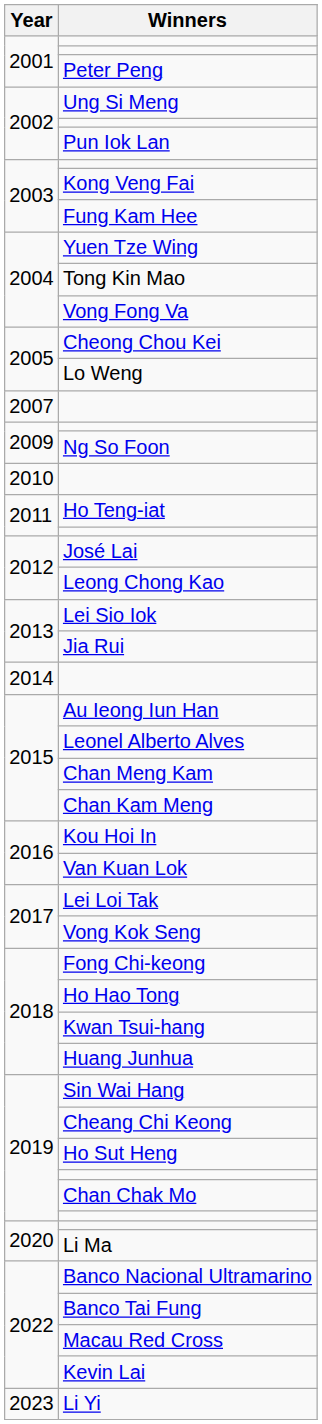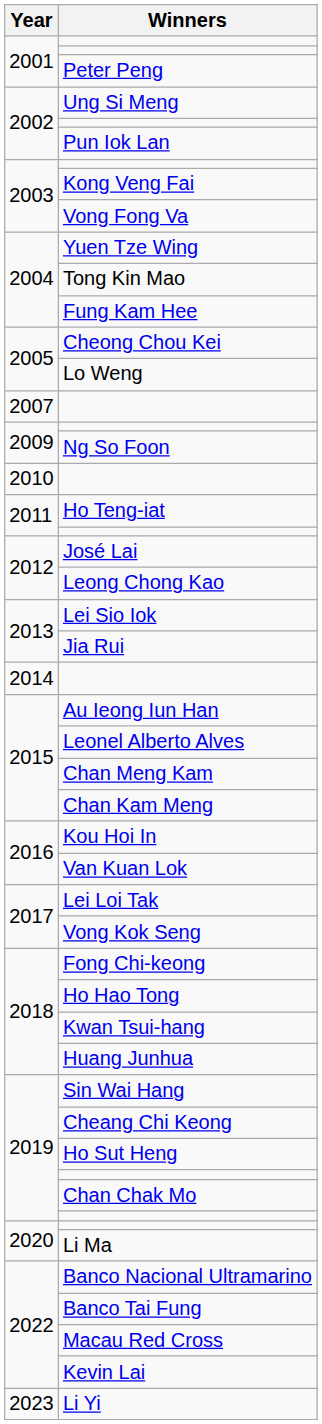(130, 215) Fung Kam Hee -> (126, 215) Vong Fong Va
(126, 310) Vong Fong Va -> (130, 310) Fung Kam Hee
